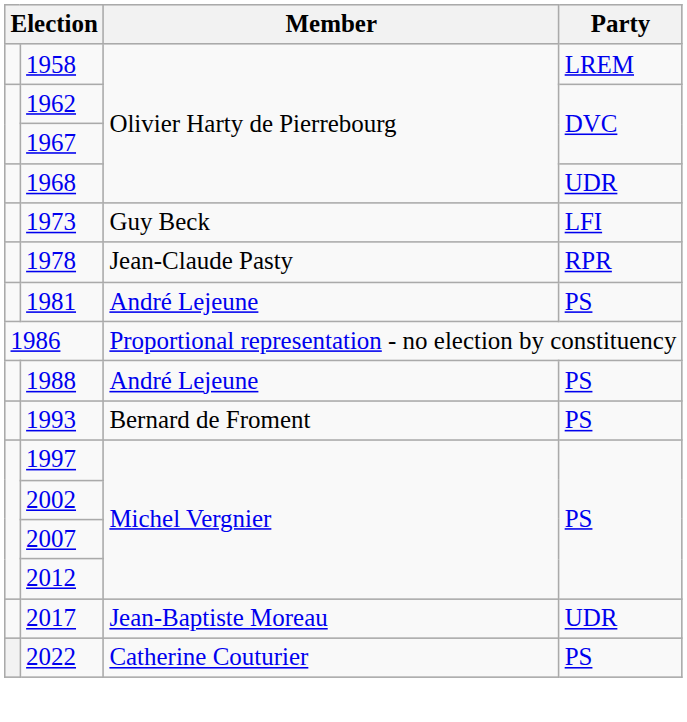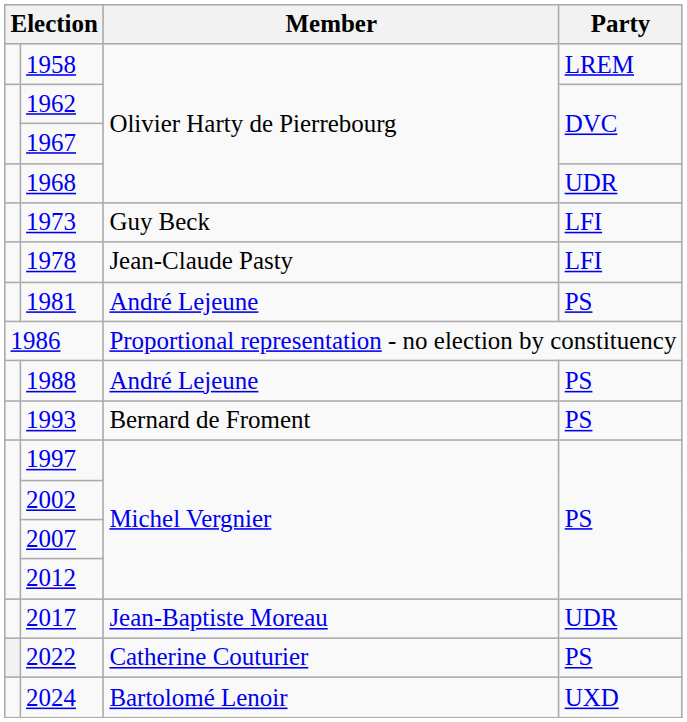(588, 261) RPR -> (583, 261) LFI
+ row: (51, 697)
